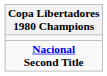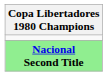(54, 55) no background -> (54, 55) lightgreen background
